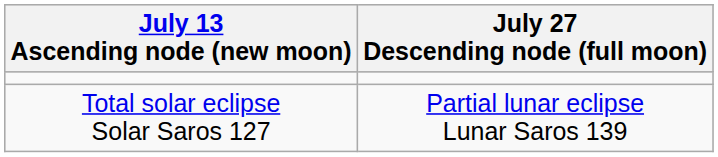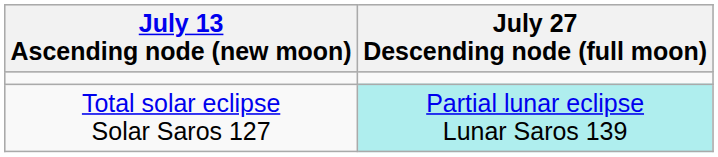(535, 117) no background -> (535, 117) paleturquoise background
